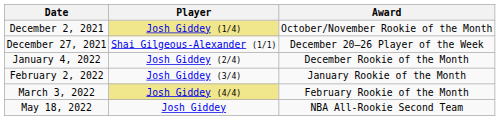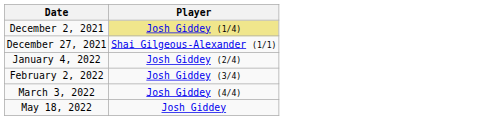- column: (387, 12)
(194, 92) khaki background -> (194, 92) no background
